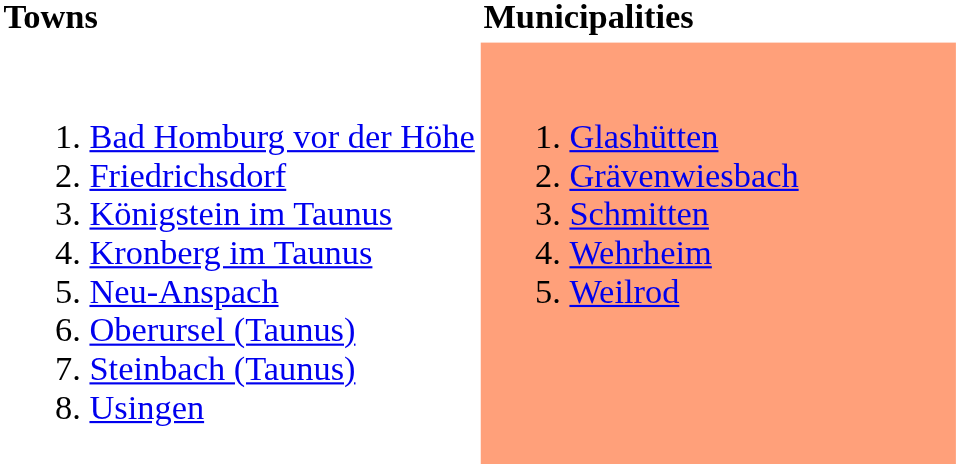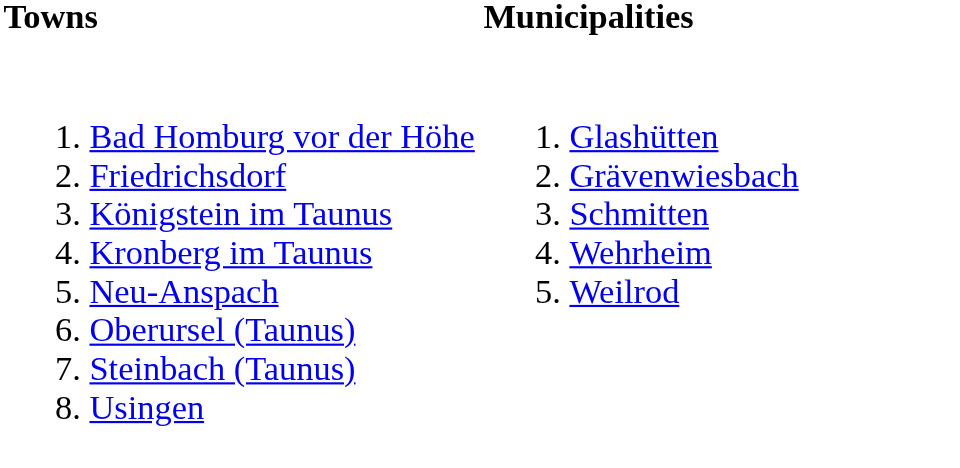(719, 215) lightsalmon background -> (719, 215) no background
